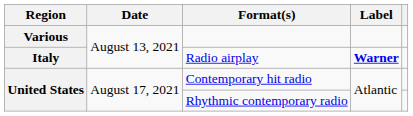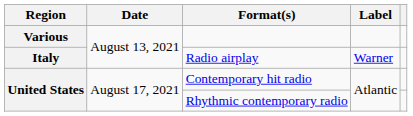(376, 57) bold -> (373, 57) normal
